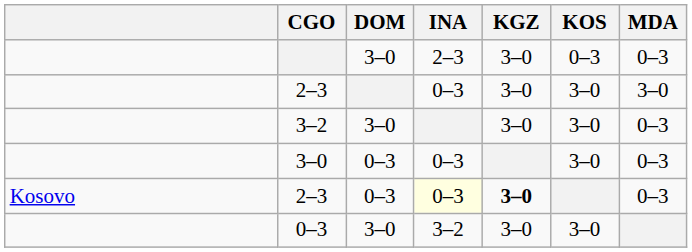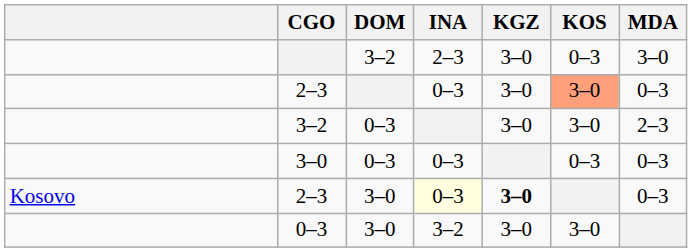(380, 56) 3–0 -> (380, 56) 3–2
(653, 56) 0–3 -> (653, 56) 3–0
(585, 91) no background -> (585, 91) lightsalmon background
(653, 91) 3–0 -> (653, 91) 0–3
(380, 126) 3–0 -> (380, 126) 0–3
(653, 126) 0–3 -> (653, 126) 2–3
(585, 160) 3–0 -> (585, 160) 0–3
(380, 195) 0–3 -> (380, 195) 3–0
